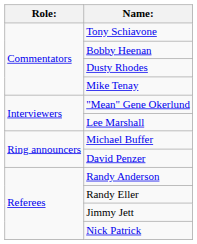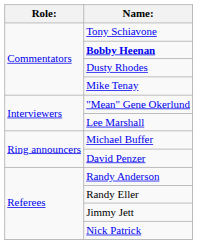(119, 50) normal -> (121, 50) bold
